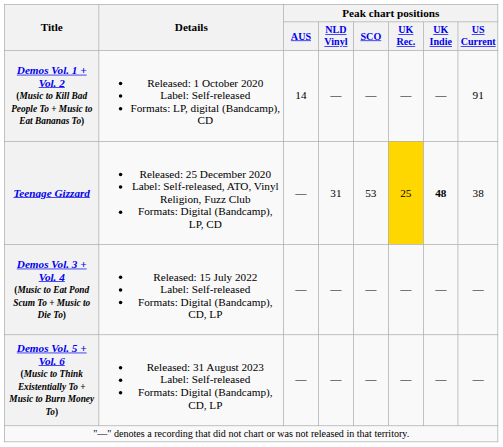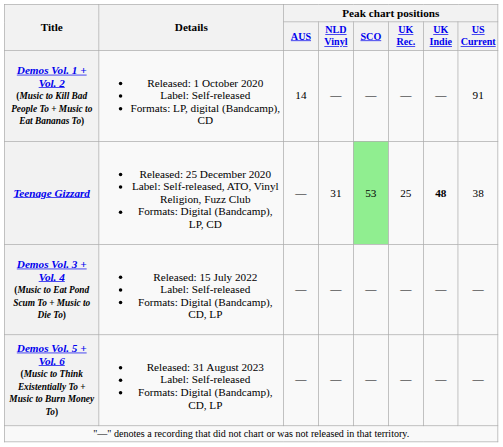(371, 192) no background -> (371, 192) lightgreen background
(406, 192) gold background -> (406, 192) no background
